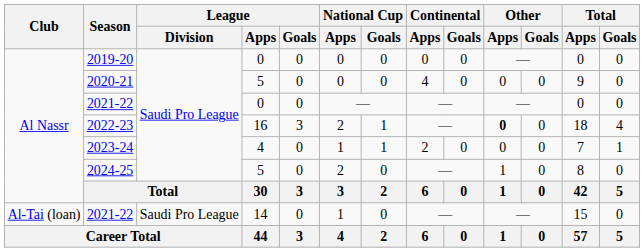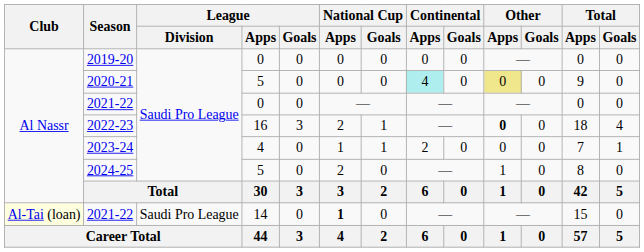(425, 81) no background -> (425, 81) paleturquoise background
(503, 81) no background -> (503, 81) khaki background
(44, 214) no background -> (44, 214) lightyellow background
(340, 214) normal -> (340, 214) bold
